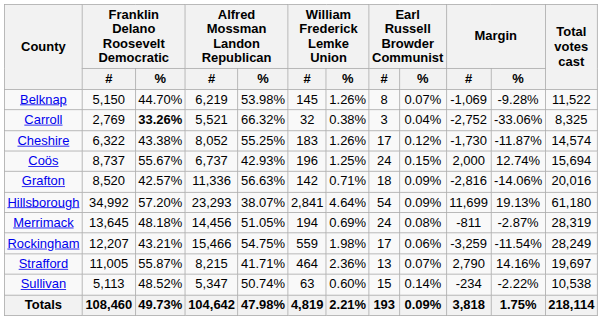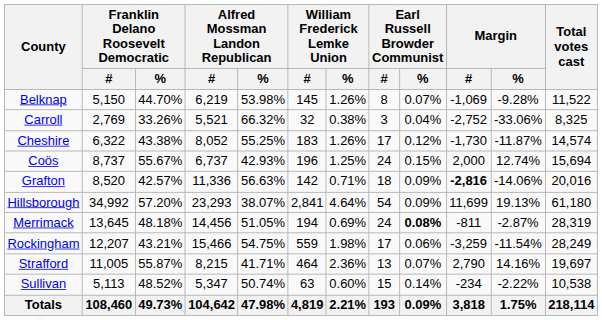(160, 120) bold -> (160, 120) normal
(469, 181) normal -> (469, 181) bold
(423, 222) normal -> (423, 222) bold
